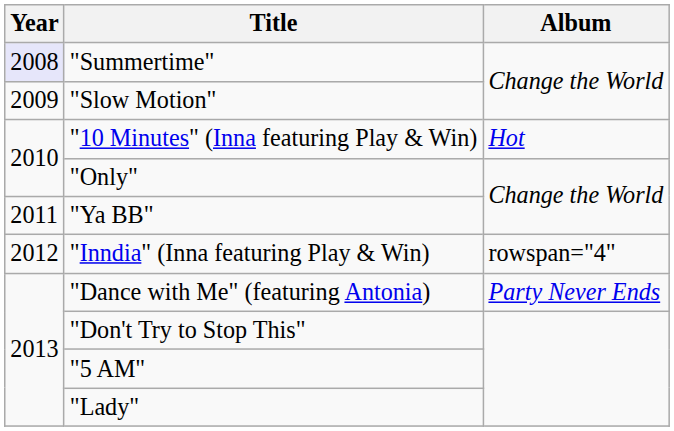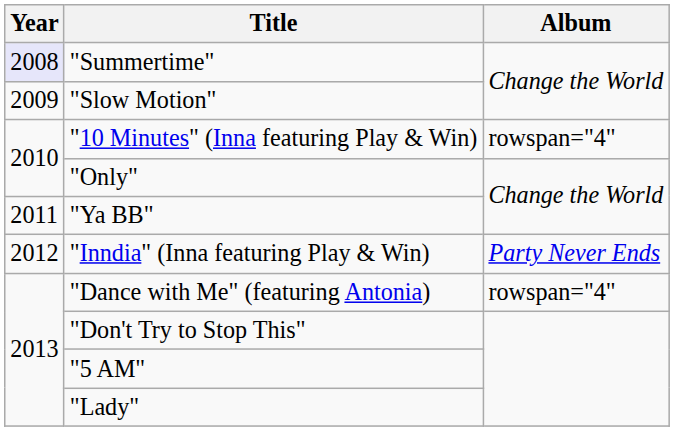(507, 138) Hot -> (552, 138) rowspan="4"
(552, 253) rowspan="4" -> (574, 253) Party Never Ends
(574, 291) Party Never Ends -> (552, 291) rowspan="4"
